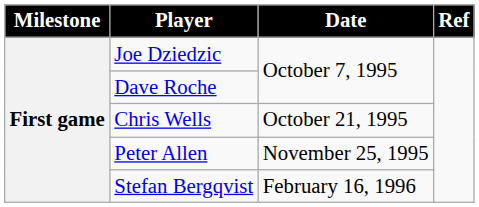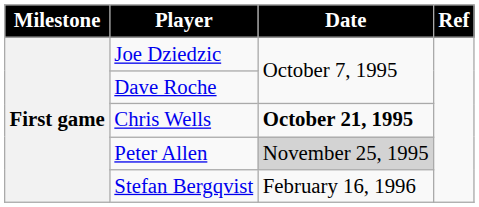(335, 119) normal -> (338, 119) bold
(346, 152) no background -> (346, 152) lightgrey background
